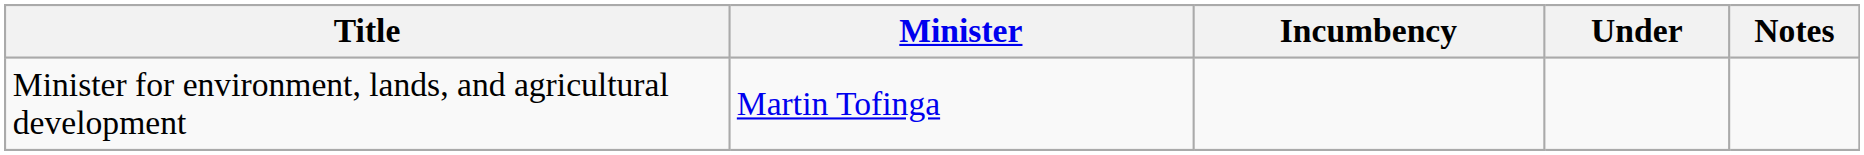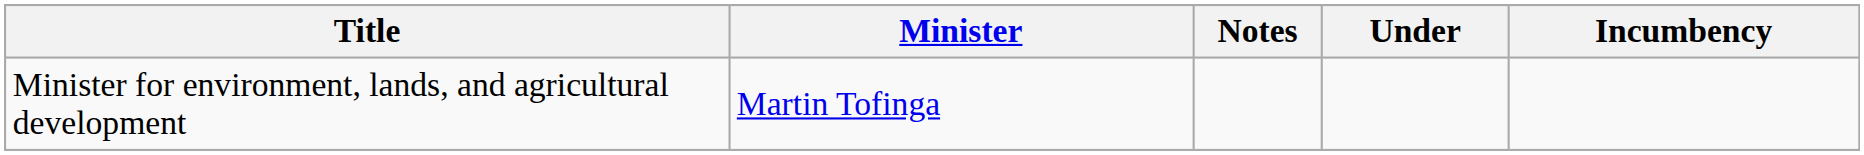columns swapped: (1368, 31) <-> (1794, 31)
